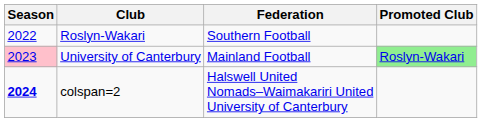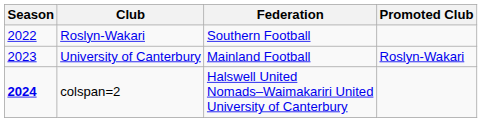(22, 56) pink background -> (22, 56) no background
(422, 56) lightgreen background -> (422, 56) no background
